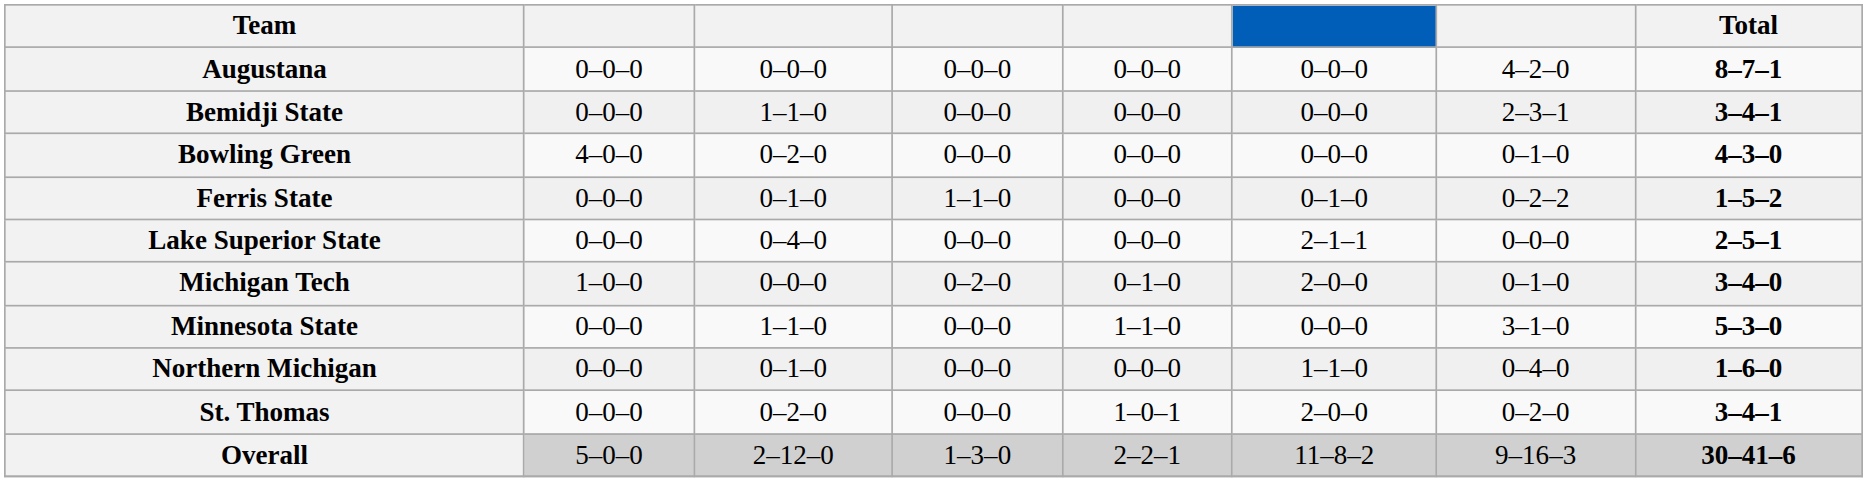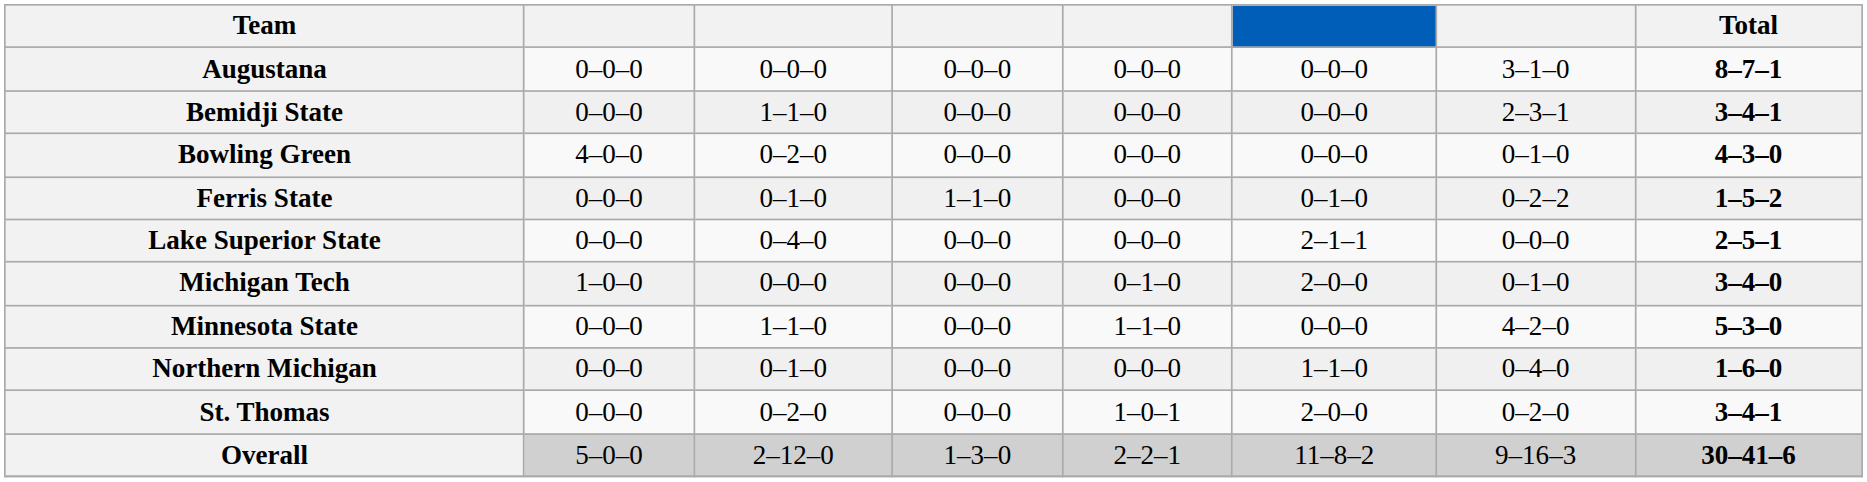(1536, 68) 4–2–0 -> (1536, 68) 3–1–0
(977, 283) 0–2–0 -> (977, 283) 0–0–0
(1536, 326) 3–1–0 -> (1536, 326) 4–2–0
